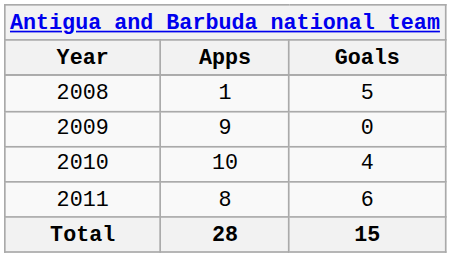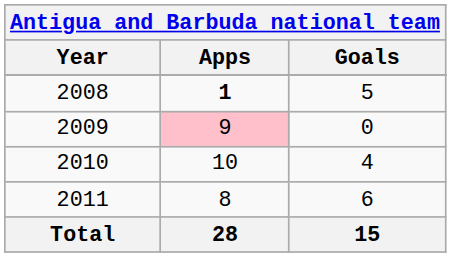(225, 93) normal -> (225, 93) bold
(225, 129) no background -> (225, 129) pink background
